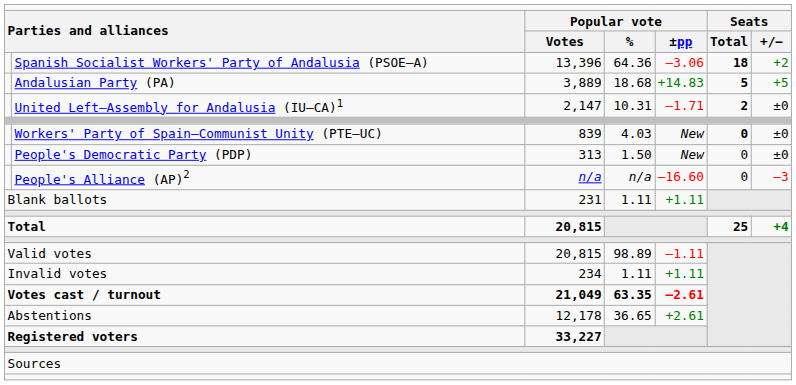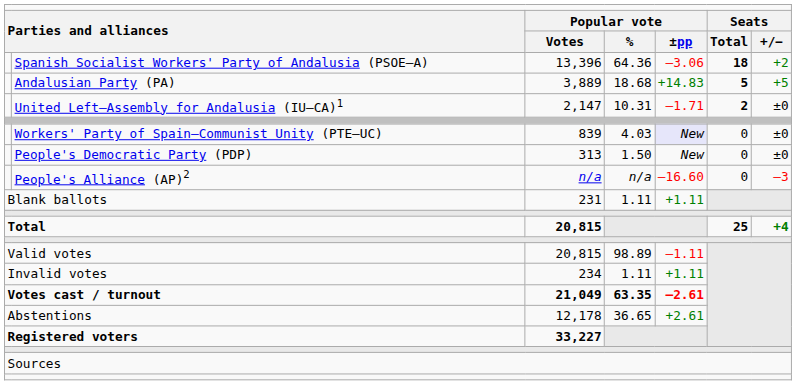(692, 134) no background -> (692, 134) lavender background
(744, 134) bold -> (744, 134) normal
